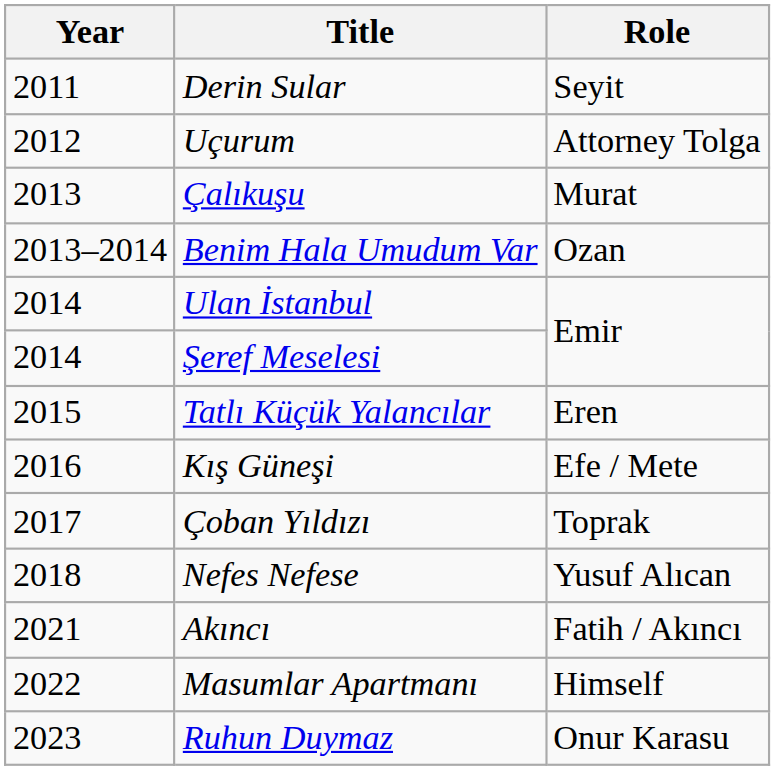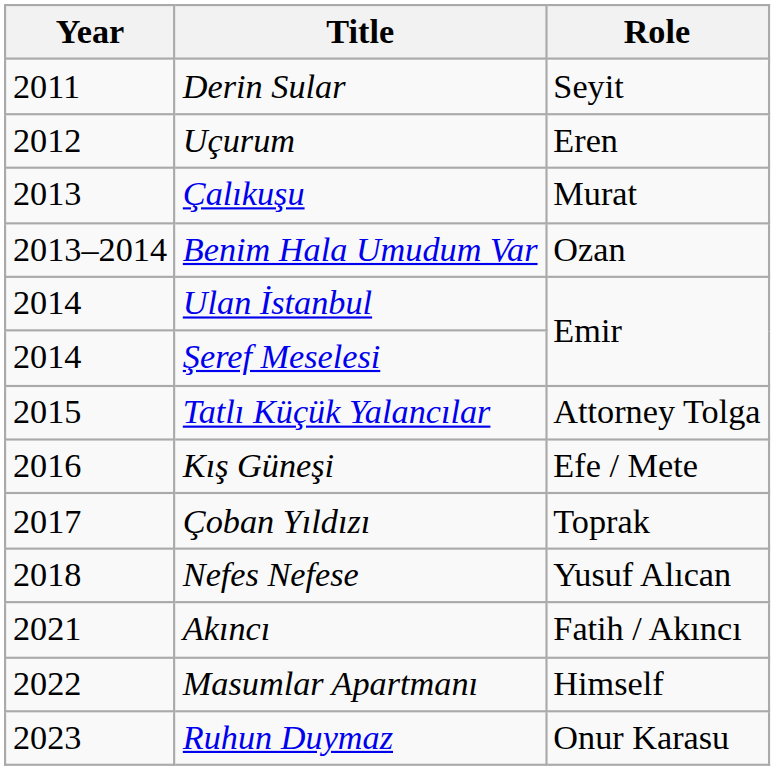(657, 140) Attorney Tolga -> (586, 140) Eren
(586, 411) Eren -> (657, 411) Attorney Tolga
